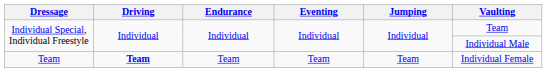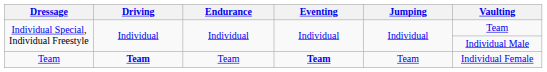(319, 59) normal -> (319, 59) bold
